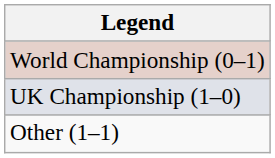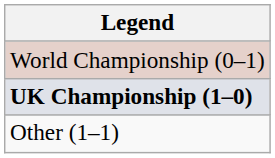(125, 96) normal -> (131, 96) bold
